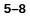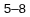(15, 8) bold -> (15, 8) normal
